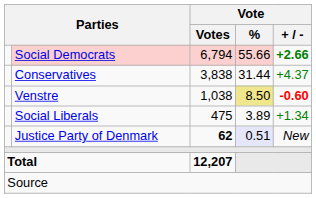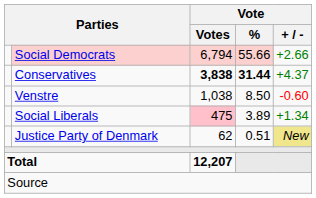(292, 55) bold -> (292, 55) normal
(216, 75) normal -> (216, 75) bold
(254, 75) normal -> (254, 75) bold
(258, 95) khaki background -> (258, 95) no background
(294, 95) bold -> (294, 95) normal
(222, 116) no background -> (222, 116) pink background
(225, 136) bold -> (225, 136) normal
(258, 136) lavender background -> (258, 136) no background
(296, 136) no background -> (296, 136) khaki background
